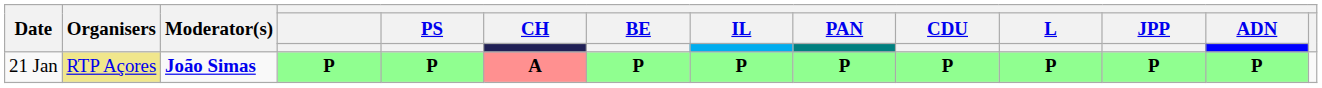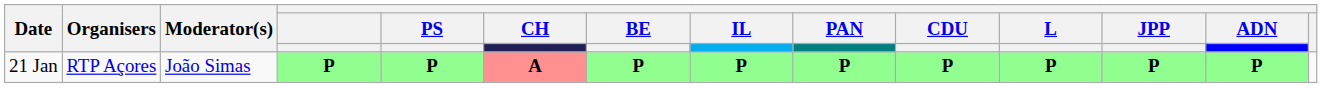(111, 66) khaki background -> (111, 66) no background
(210, 66) bold -> (208, 66) normal
